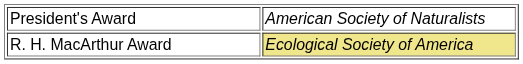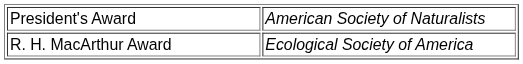(369, 44) khaki background -> (369, 44) no background
